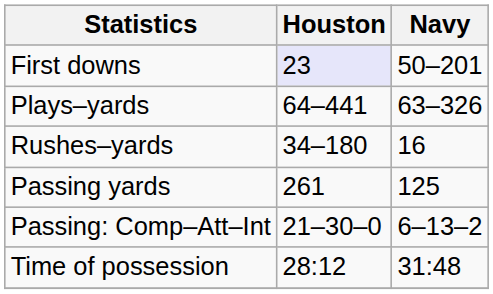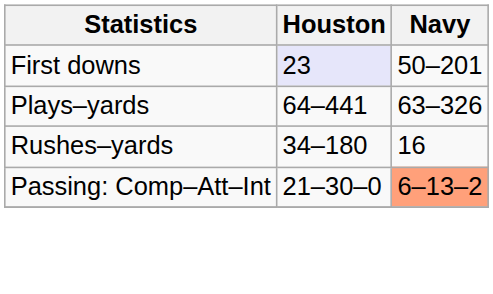- row: (91, 186)
(440, 226) no background -> (440, 186) lightsalmon background
- row: (120, 267)
